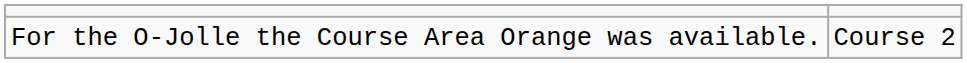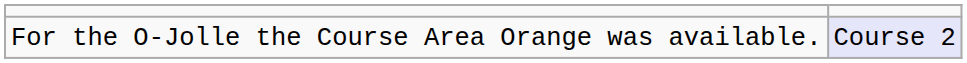(895, 38) no background -> (895, 38) lavender background
